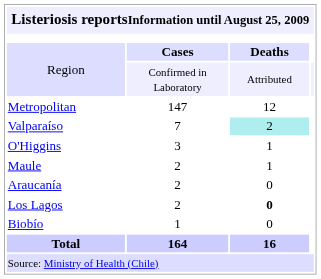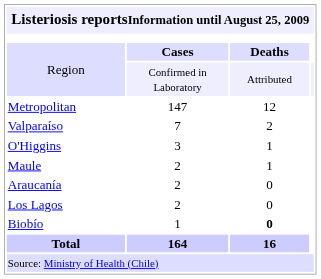(269, 126) paleturquoise background -> (269, 126) no background
(269, 204) bold -> (269, 204) normal
(269, 223) normal -> (269, 223) bold
